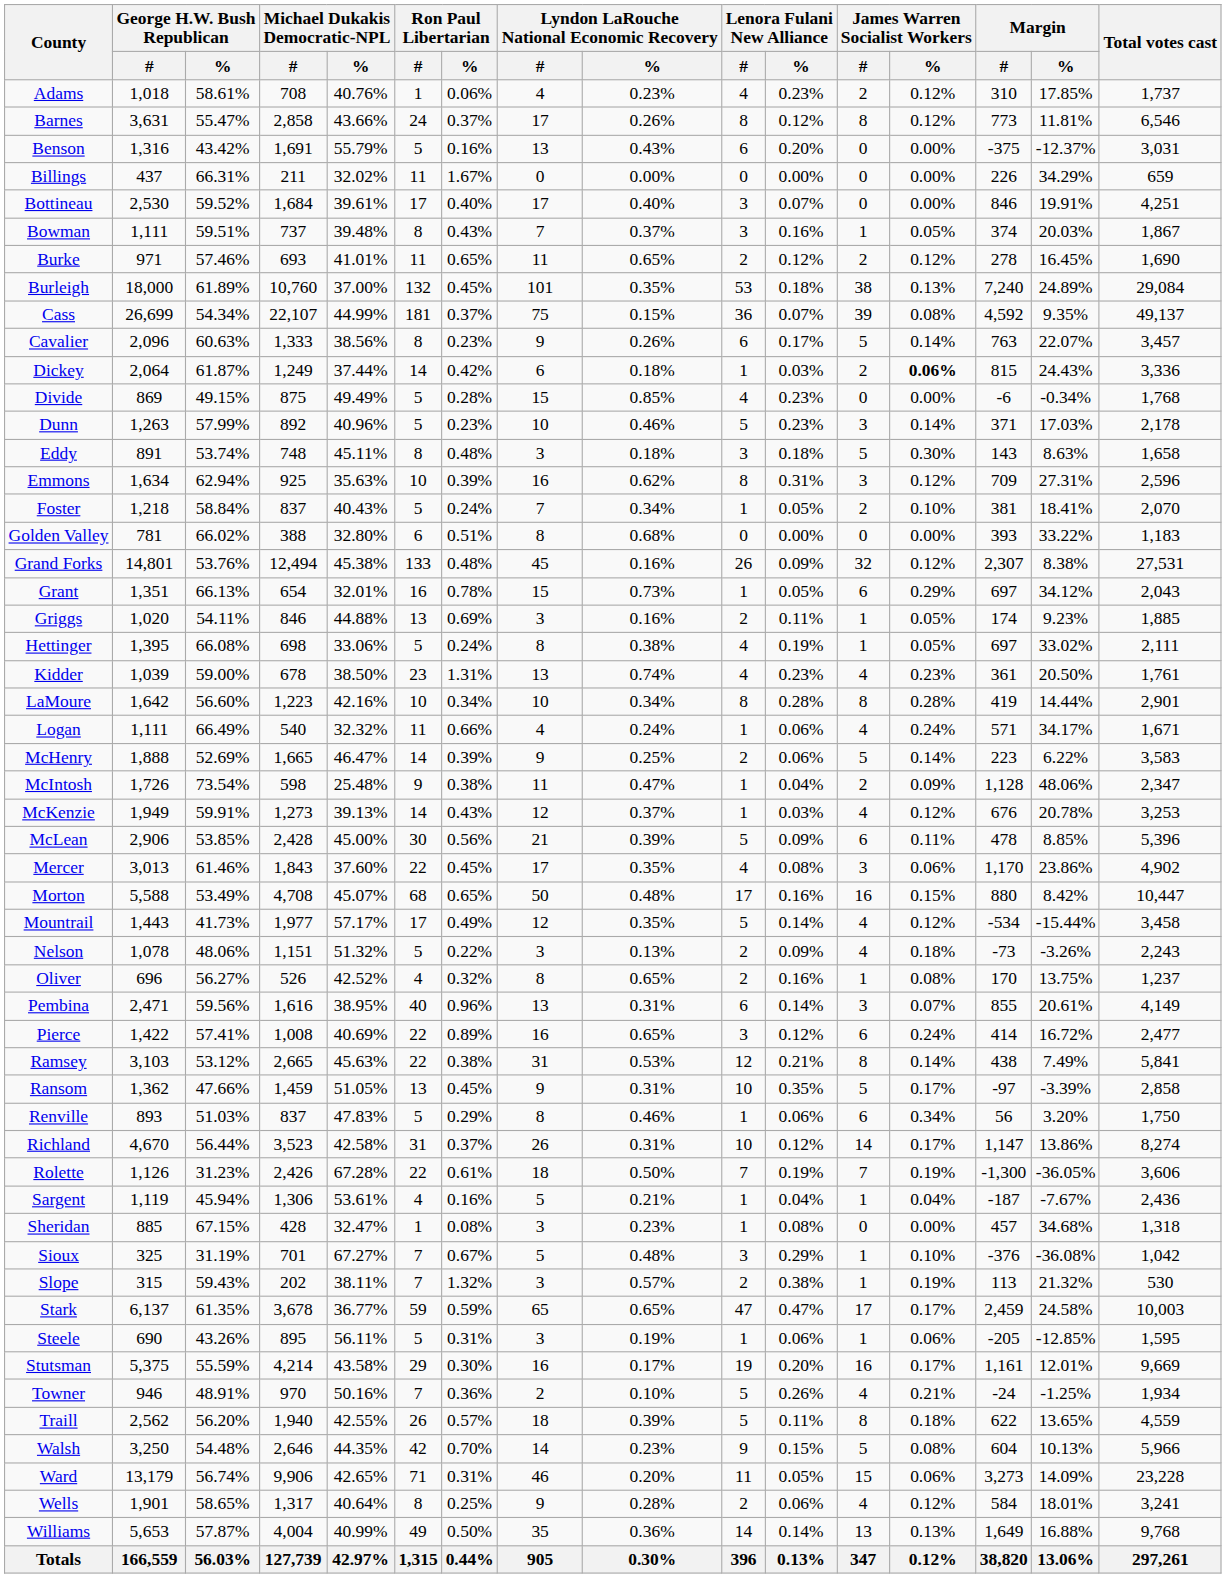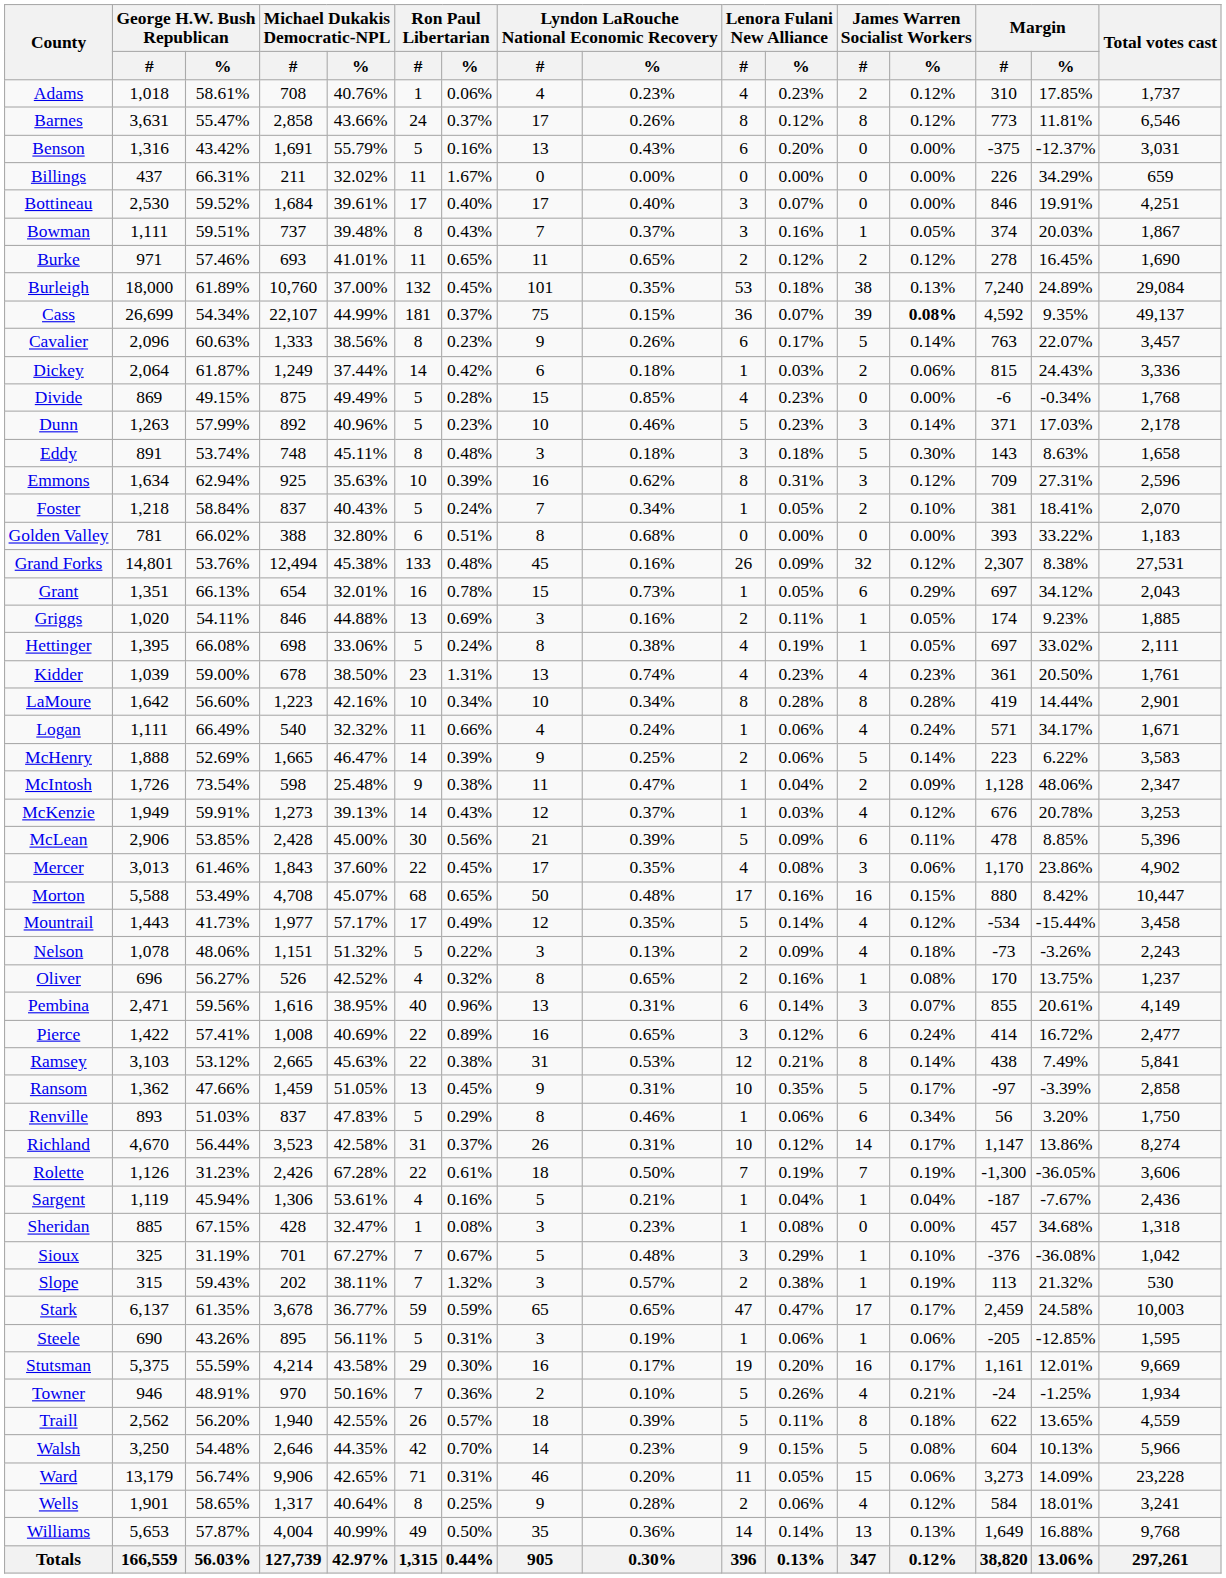(933, 314) normal -> (933, 314) bold
(933, 369) bold -> (933, 369) normal
